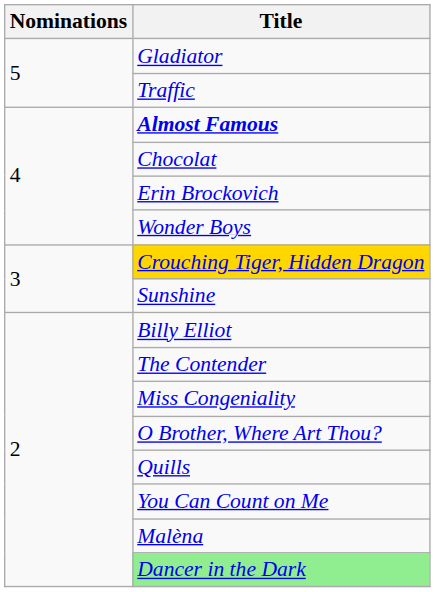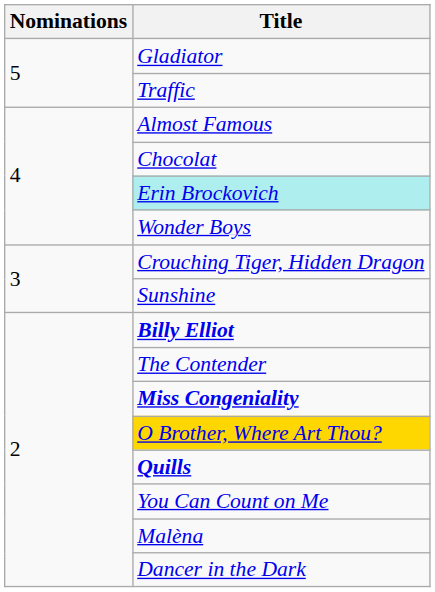(208, 124) bold -> (205, 124) normal
(208, 192) no background -> (208, 192) paleturquoise background
(281, 261) gold background -> (281, 261) no background
(184, 329) normal -> (186, 329) bold
(216, 398) normal -> (218, 398) bold
(260, 432) no background -> (260, 432) gold background
(164, 466) normal -> (164, 466) bold
(222, 569) lightgreen background -> (222, 569) no background
